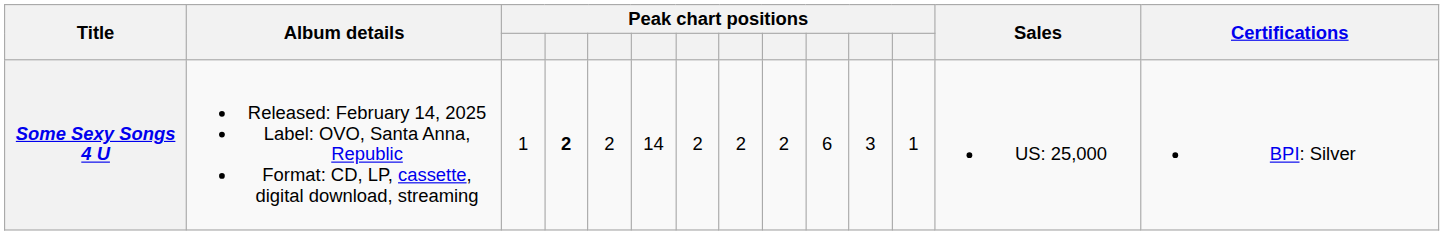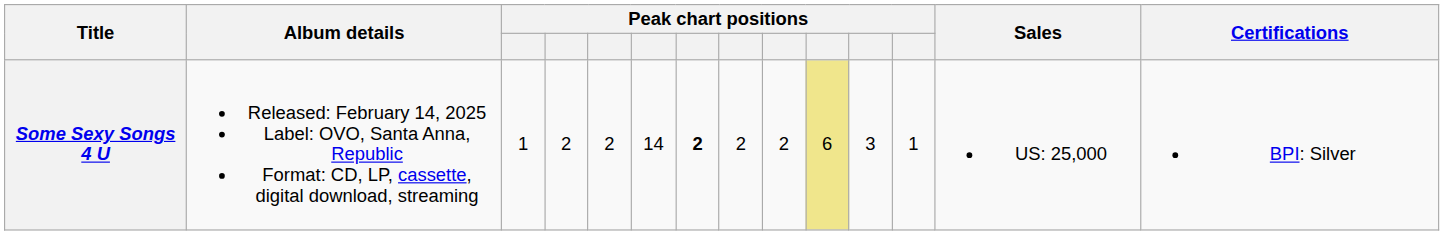(566, 144) bold -> (566, 144) normal
(698, 144) normal -> (698, 144) bold
(827, 144) no background -> (827, 144) khaki background
